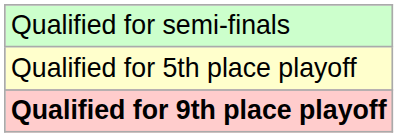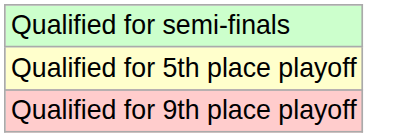(199, 110) bold -> (184, 110) normal
